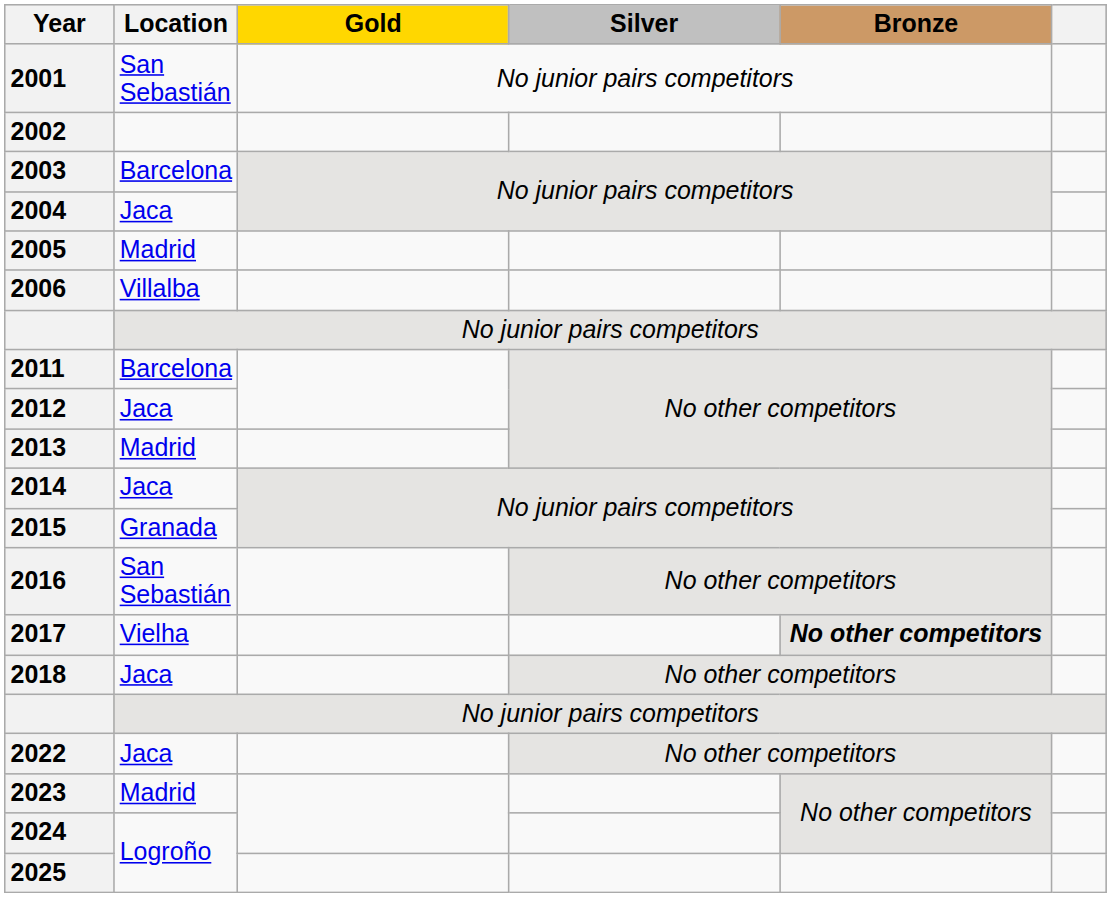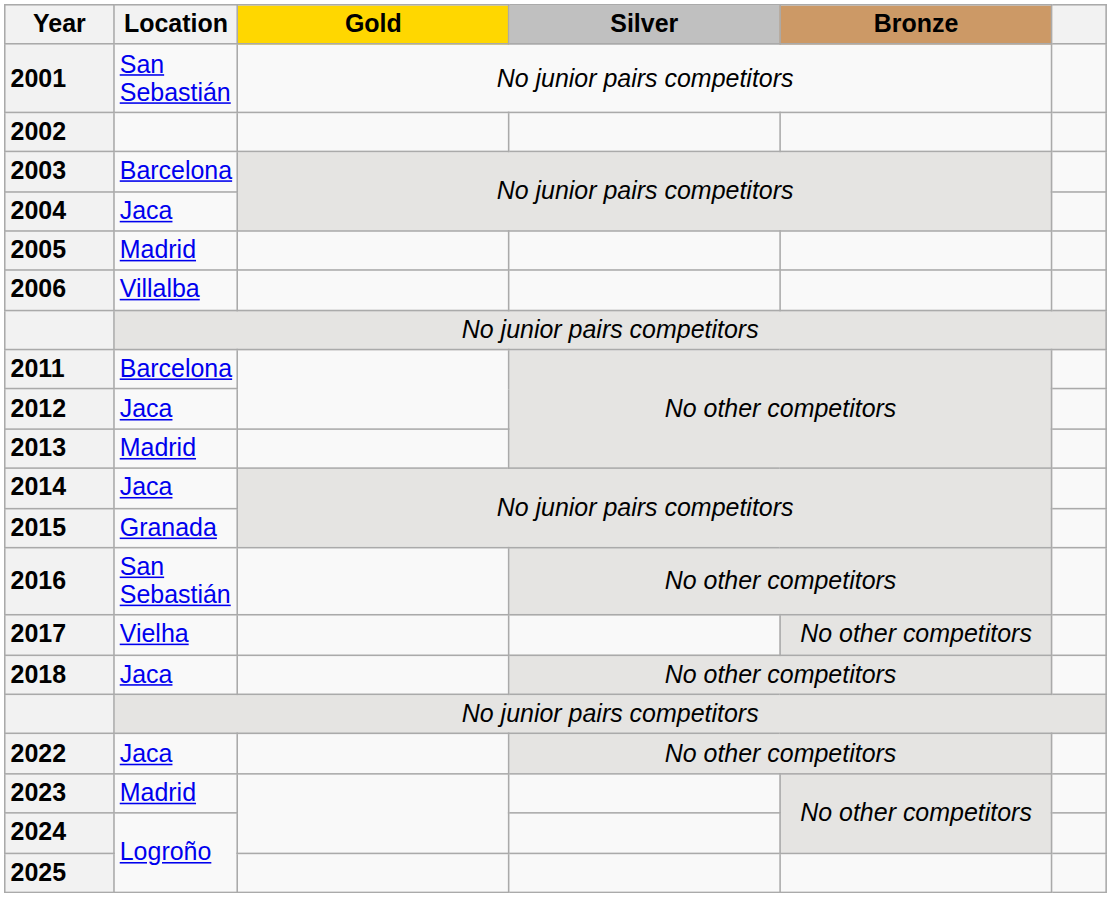(916, 634) bold -> (916, 634) normal
